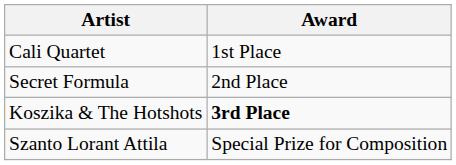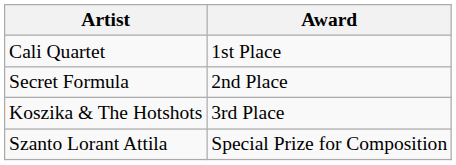(251, 112) bold -> (248, 112) normal
